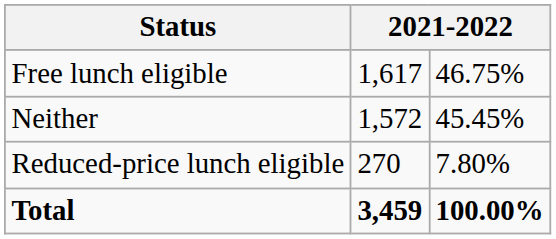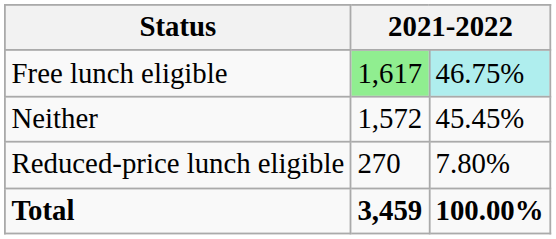(390, 73) no background -> (390, 73) lightgreen background
(480, 73) no background -> (480, 73) paleturquoise background
